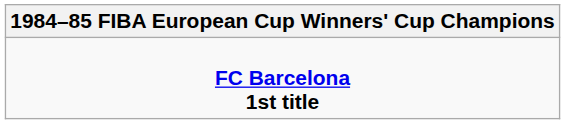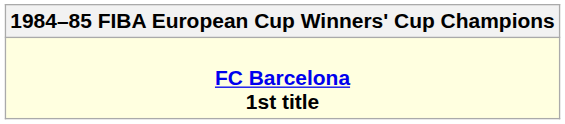(283, 89) no background -> (283, 89) lightyellow background
